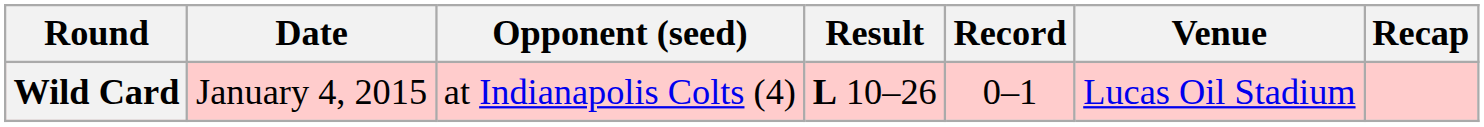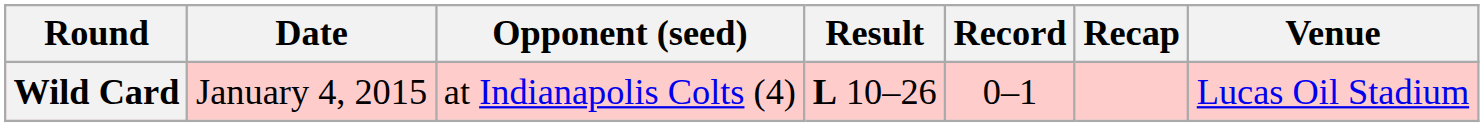columns swapped: (1219, 33) <-> (1421, 33)
